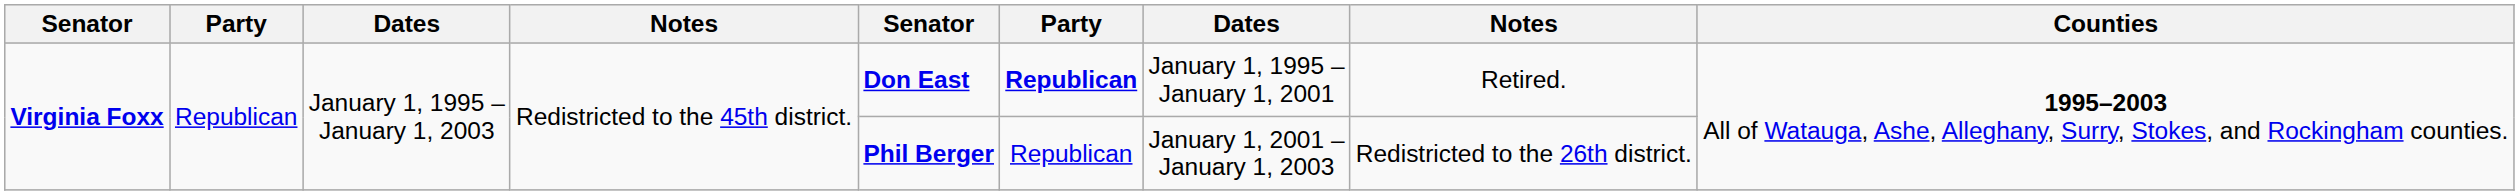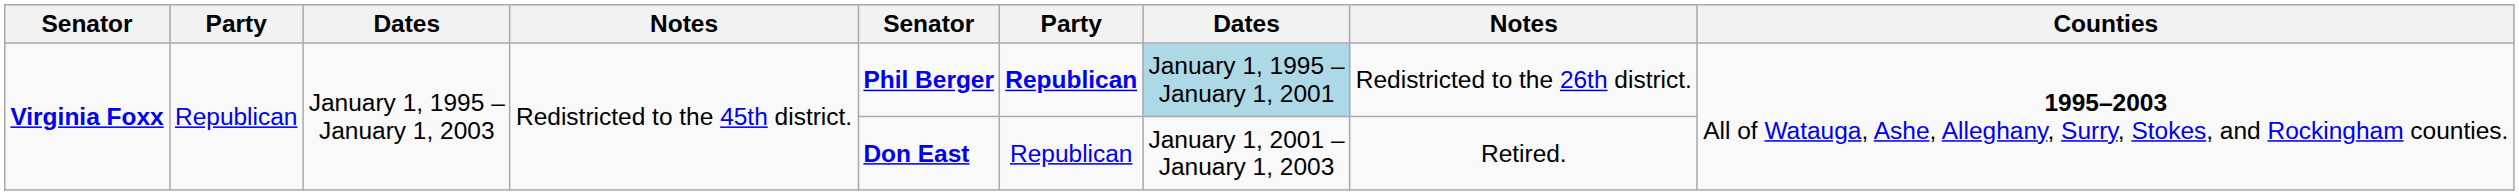(916, 80) Don East -> (929, 80) Phil Berger
(1247, 80) no background -> (1247, 80) lightblue background
(1524, 80) Retired. -> (1524, 80) Redistricted to the 26th district.
(929, 153) Phil Berger -> (916, 153) Don East
(1524, 153) Redistricted to the 26th district. -> (1524, 153) Retired.
